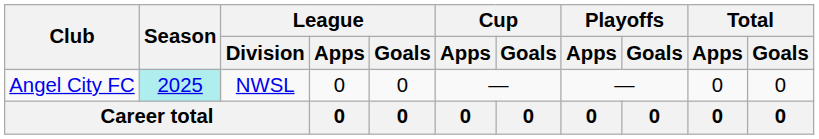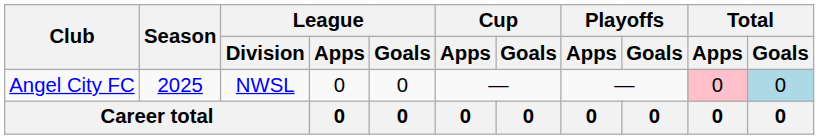(180, 85) paleturquoise background -> (180, 85) no background
(718, 85) no background -> (718, 85) pink background
(781, 85) no background -> (781, 85) lightblue background
